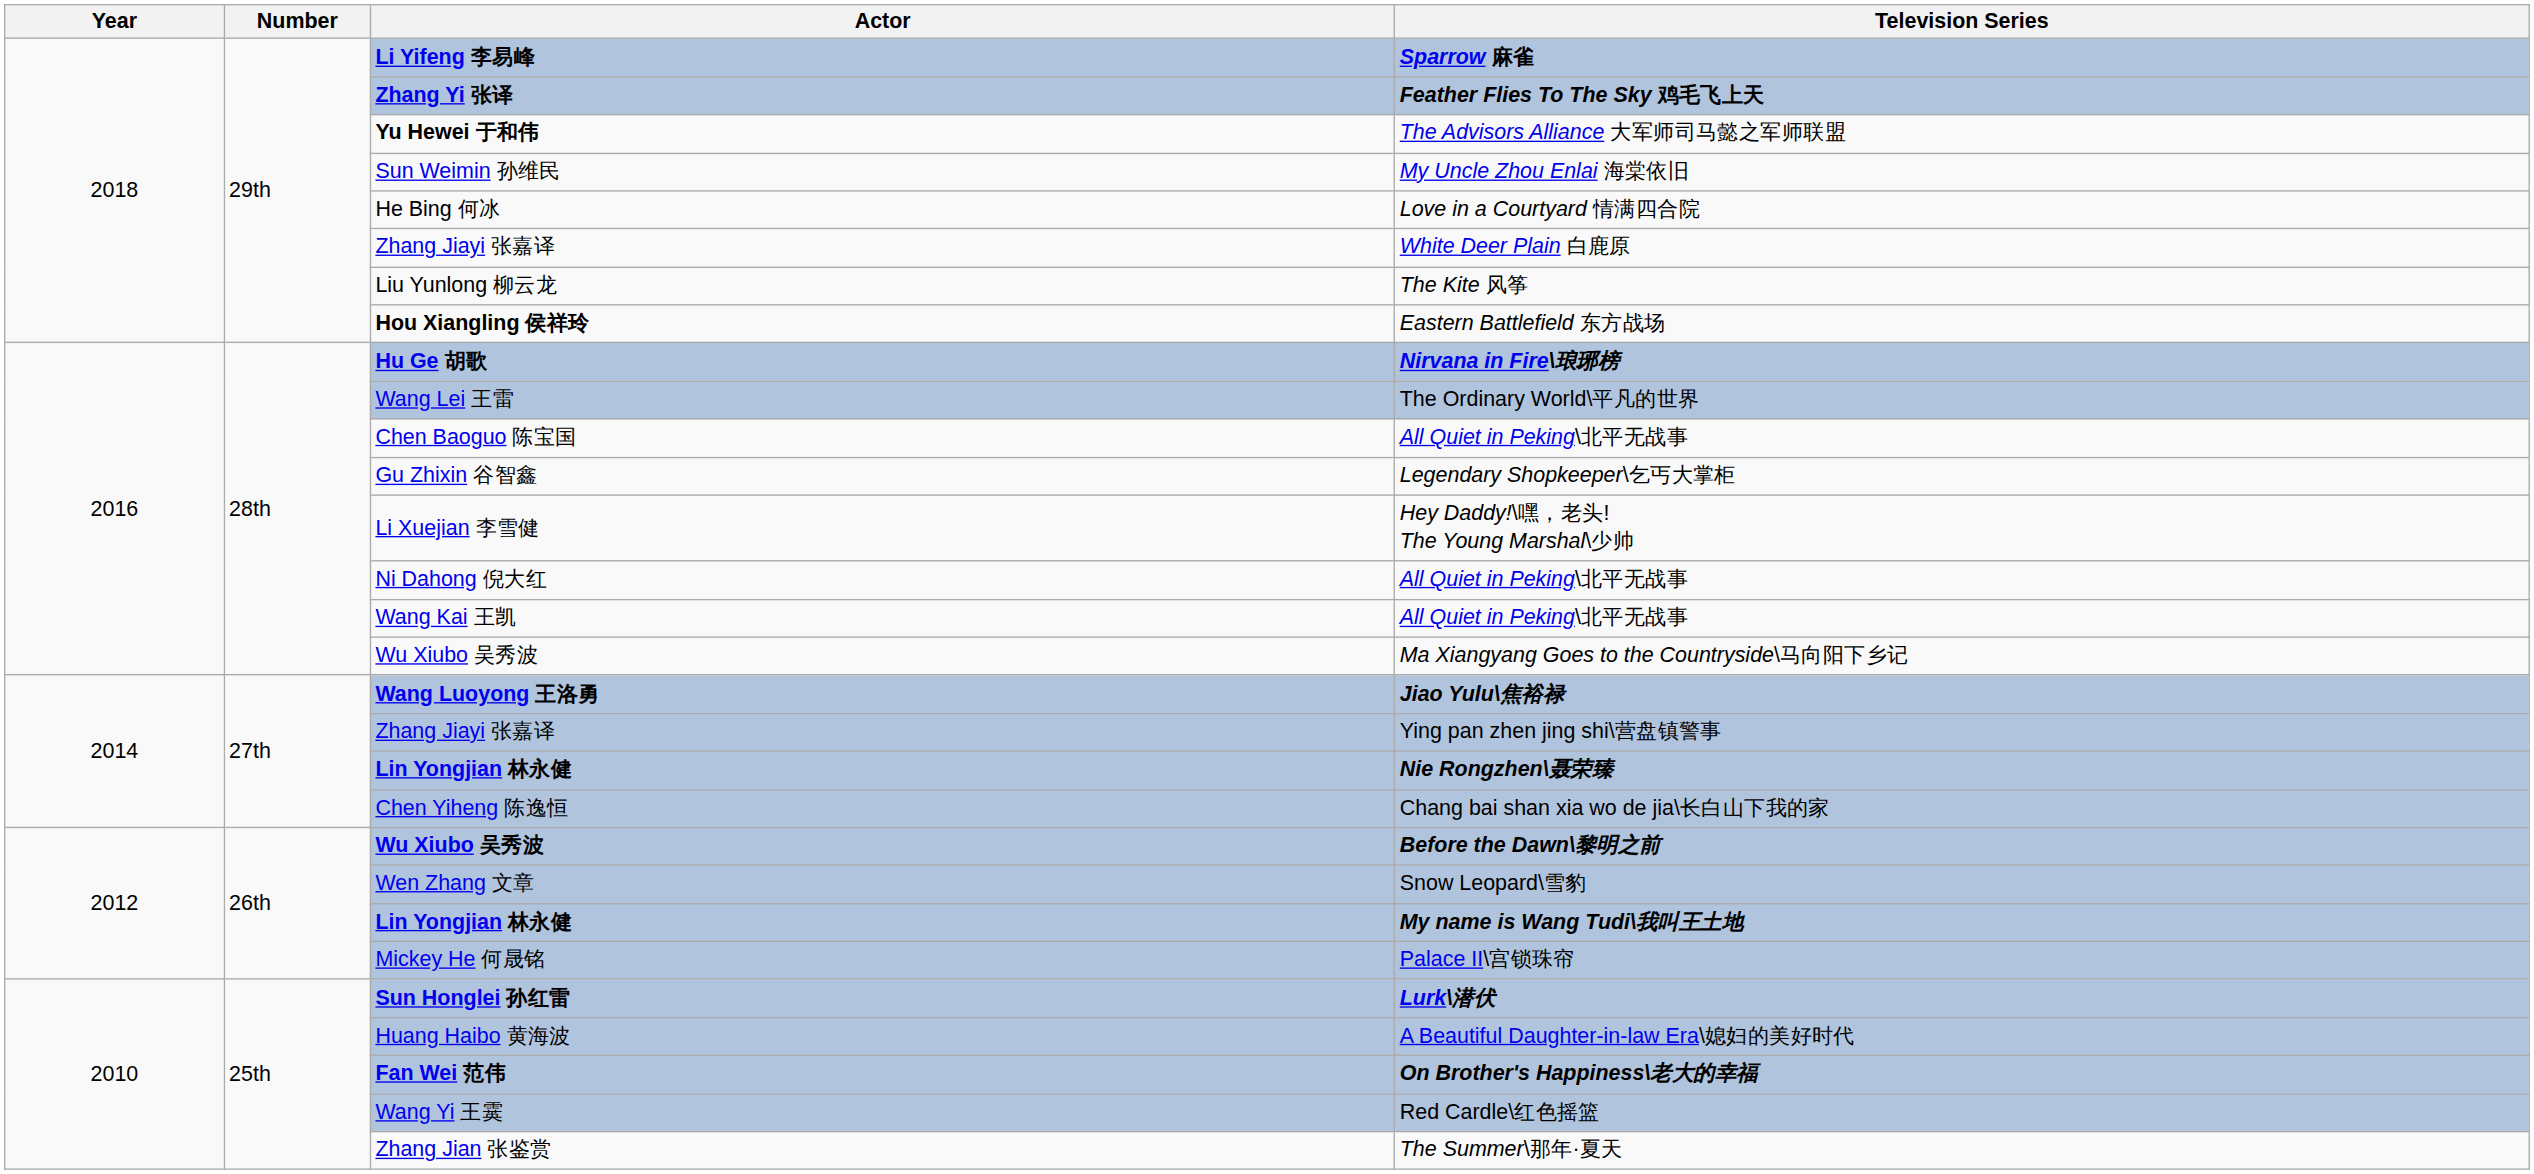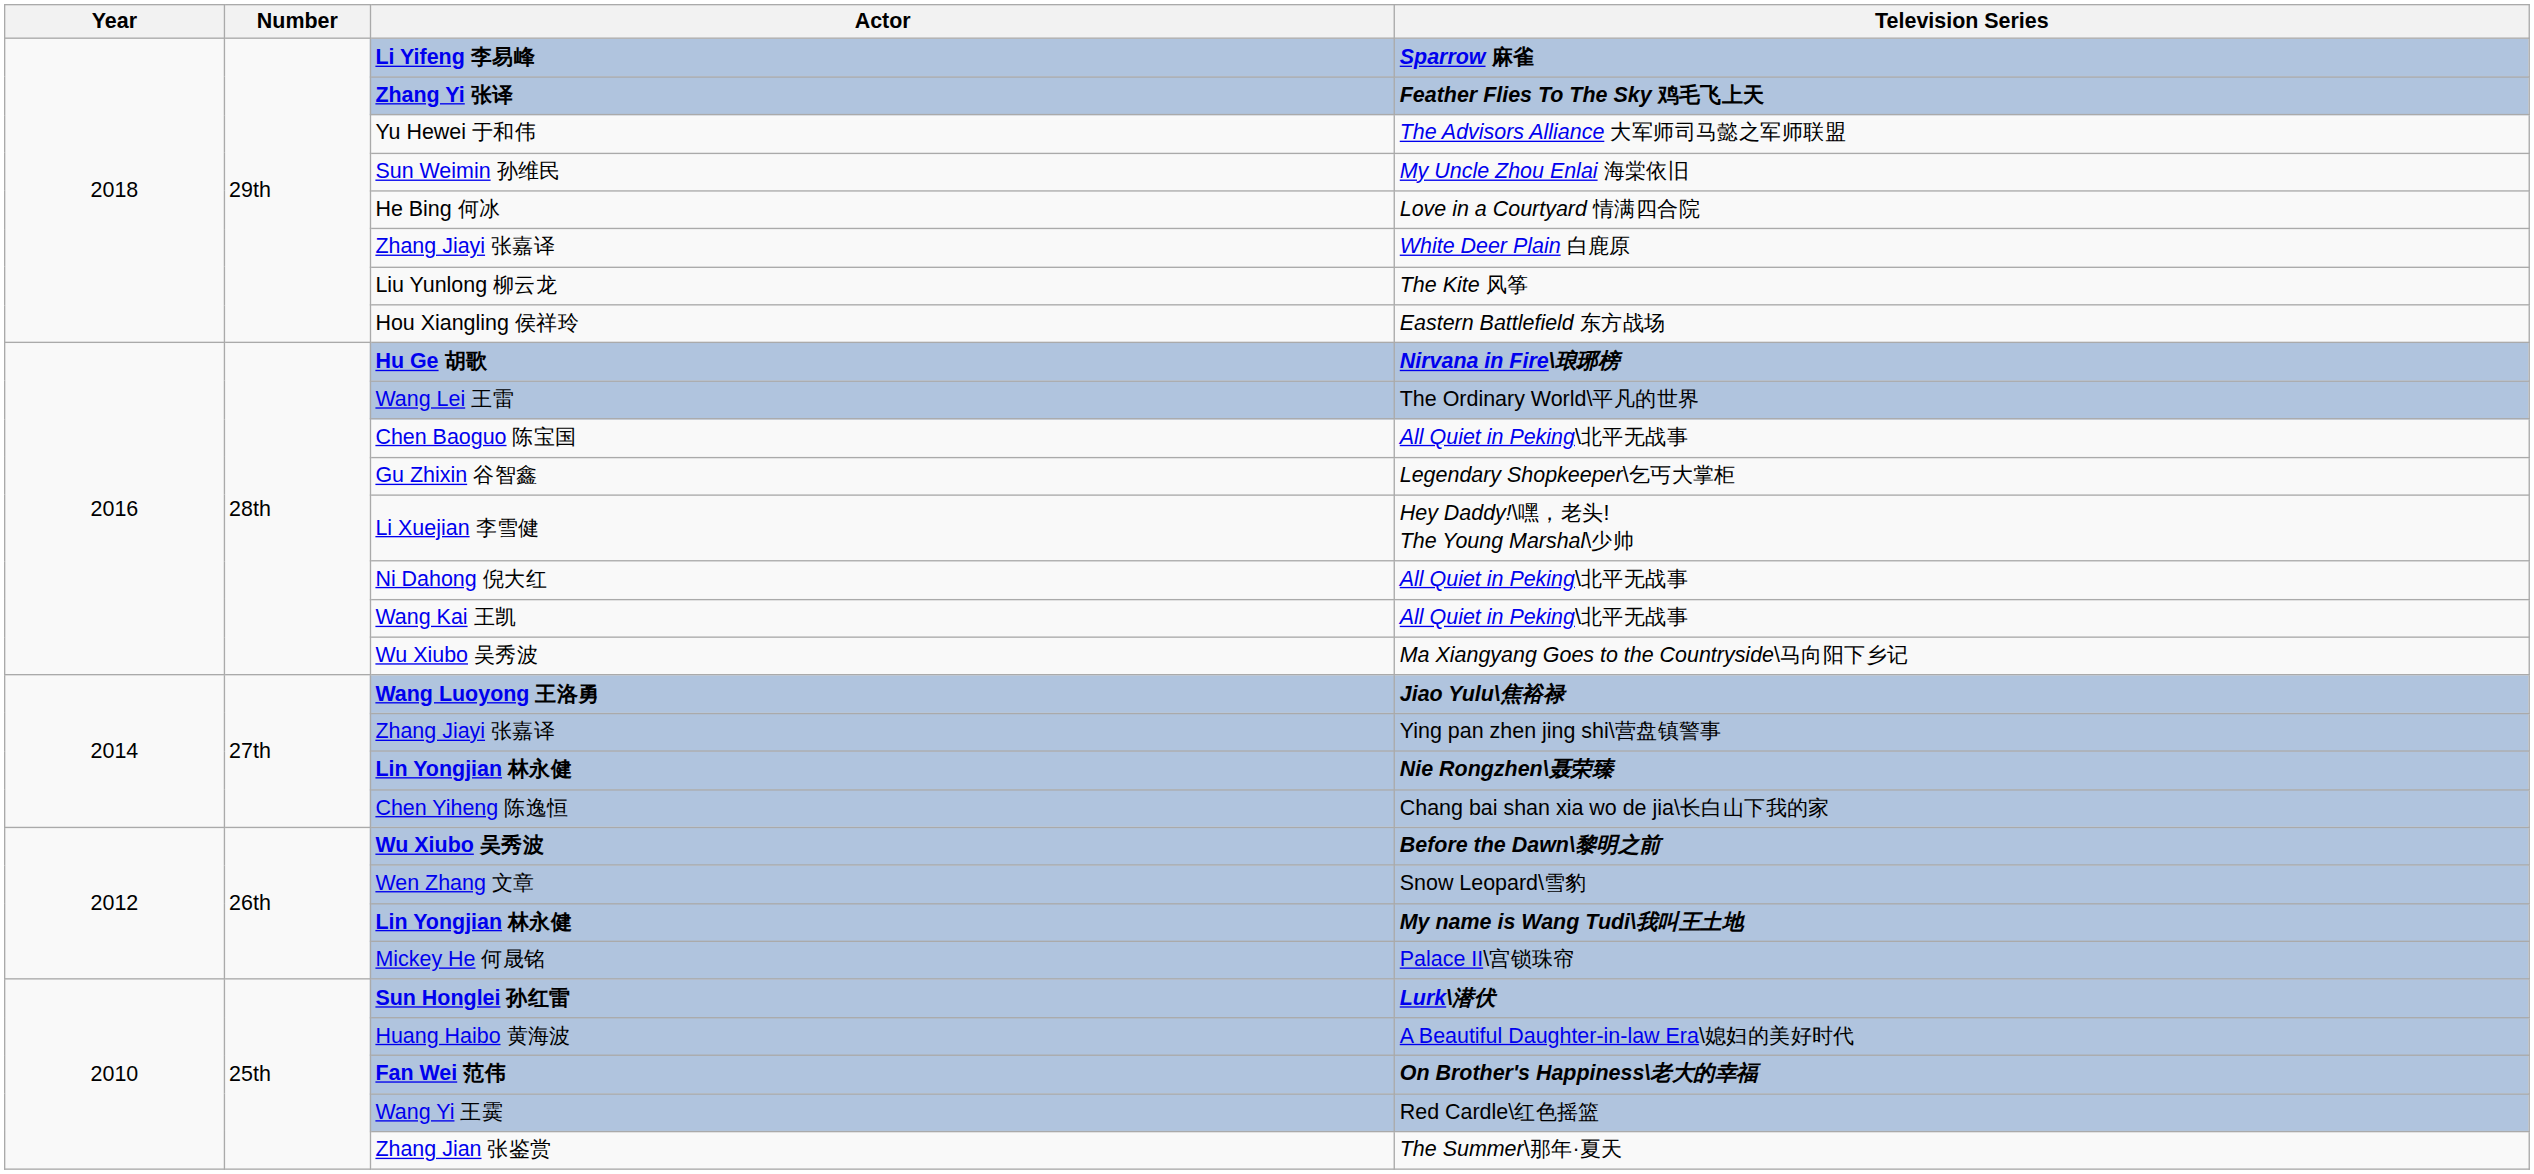(458, 132) bold -> (456, 132) normal
(483, 323) bold -> (477, 323) normal
